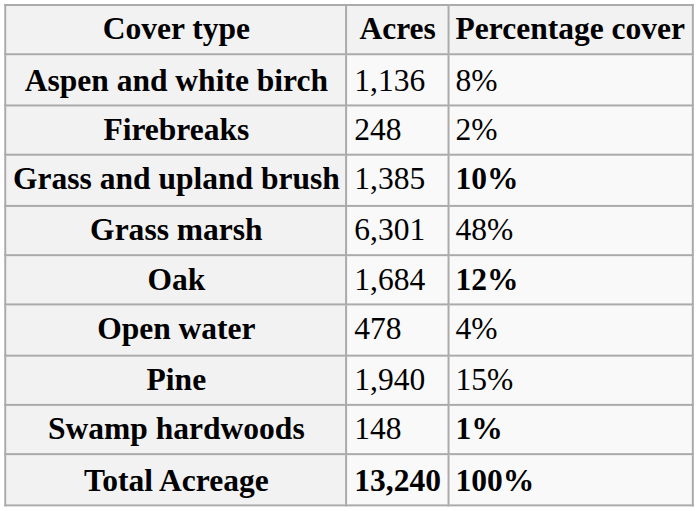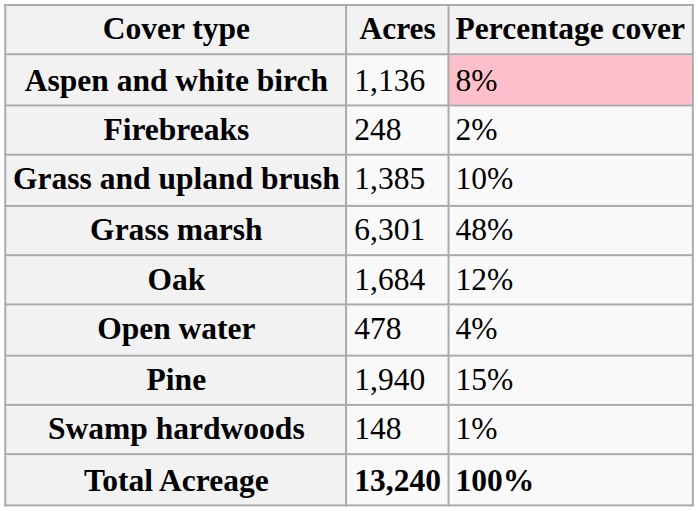(476, 79) no background -> (476, 79) pink background
(487, 179) bold -> (484, 179) normal
(487, 279) bold -> (484, 279) normal
(479, 429) bold -> (476, 429) normal
